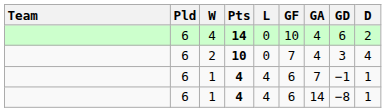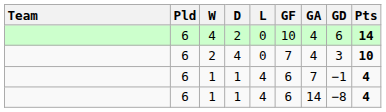columns swapped: (368, 15) <-> (239, 15)
